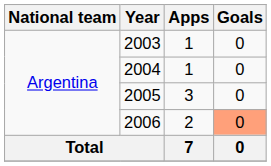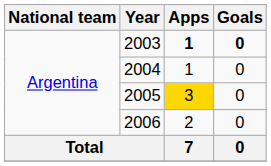(189, 43) normal -> (189, 43) bold
(240, 43) normal -> (240, 43) bold
(189, 95) no background -> (189, 95) gold background
(240, 122) lightsalmon background -> (240, 122) no background
